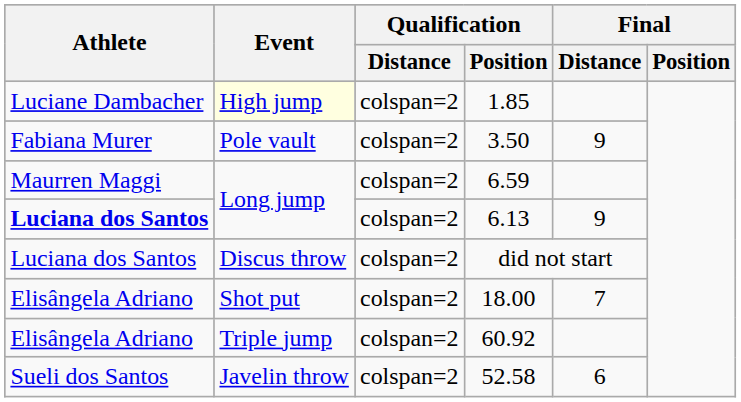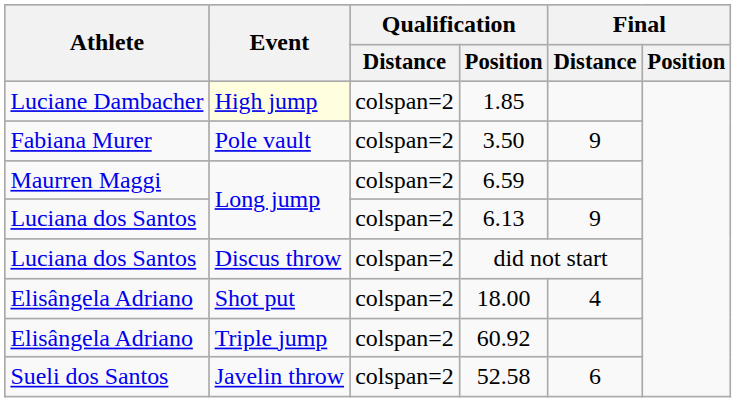(109, 219) bold -> (103, 219) normal
(600, 298) 7 -> (595, 298) 4
